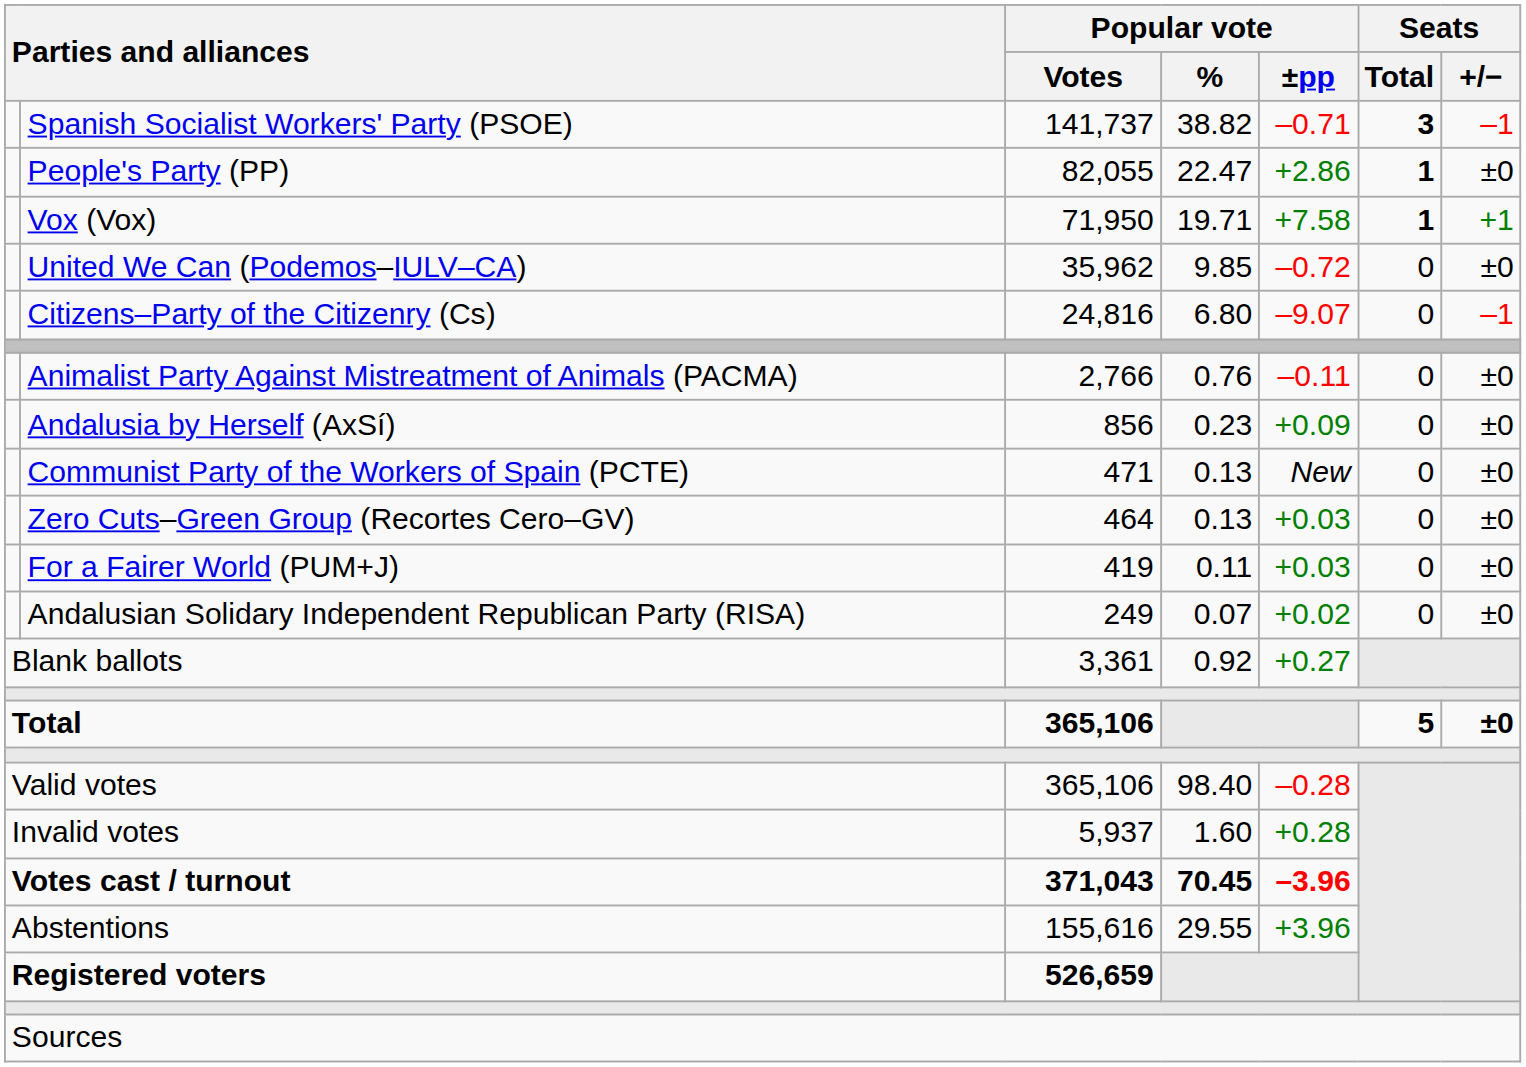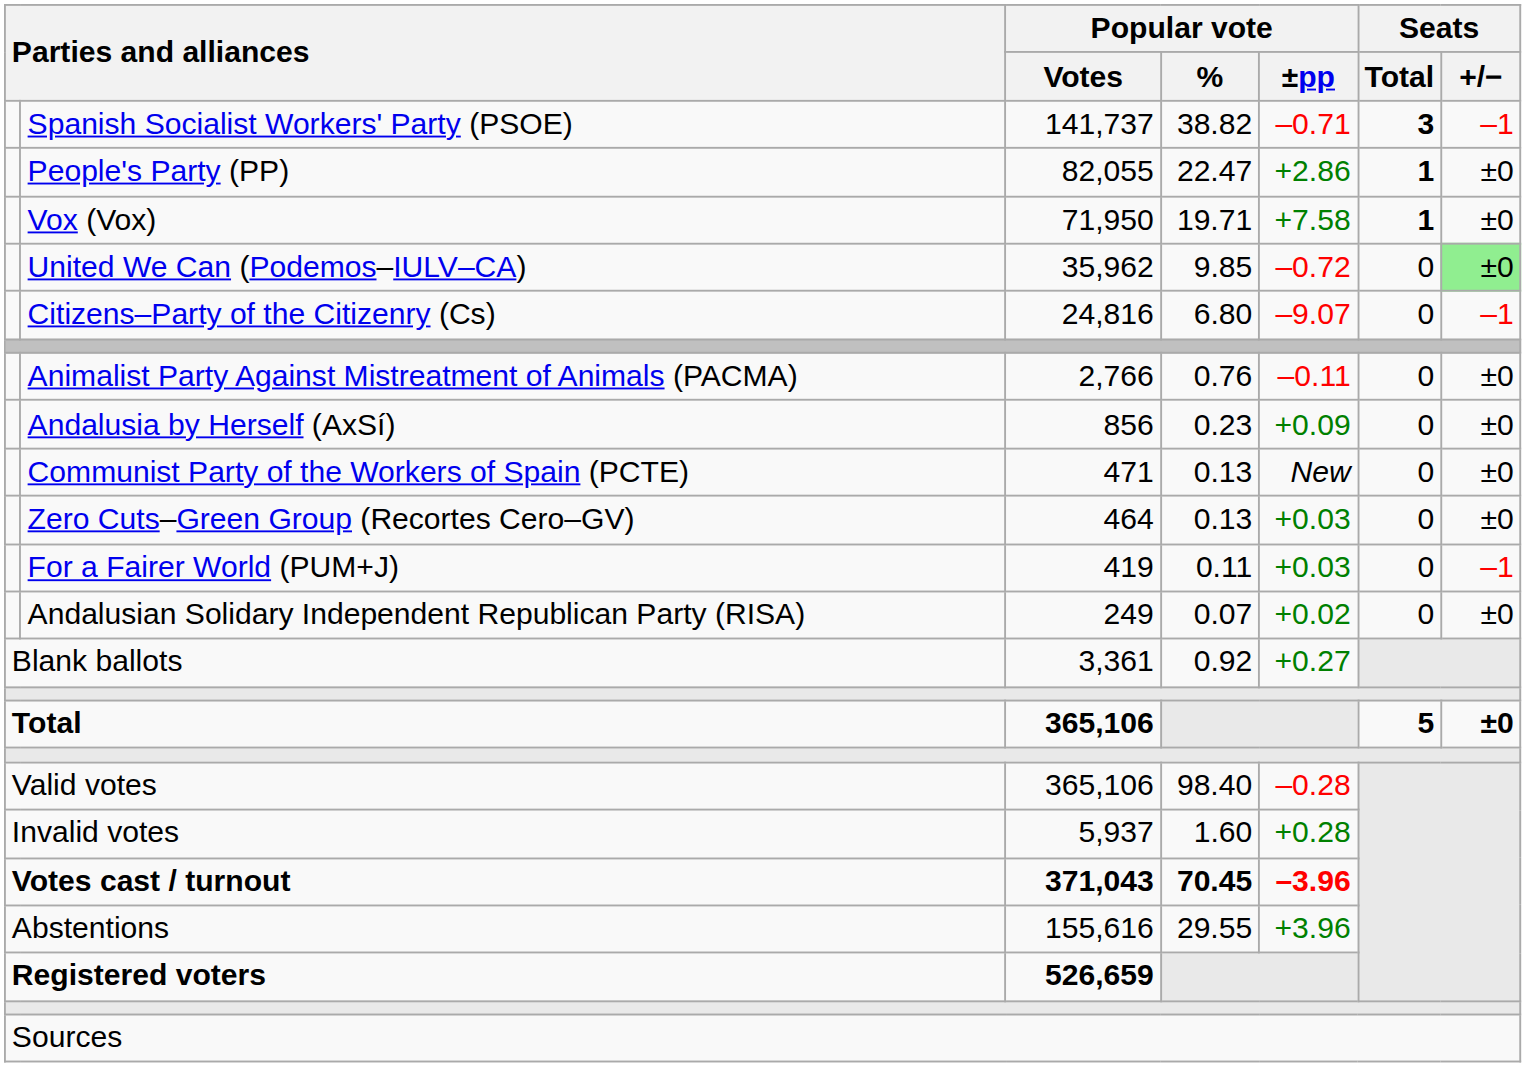(1497, 219) +1 -> (1497, 219) ±0
(1497, 266) no background -> (1497, 266) lightgreen background
(1497, 566) ±0 -> (1497, 566) –1
